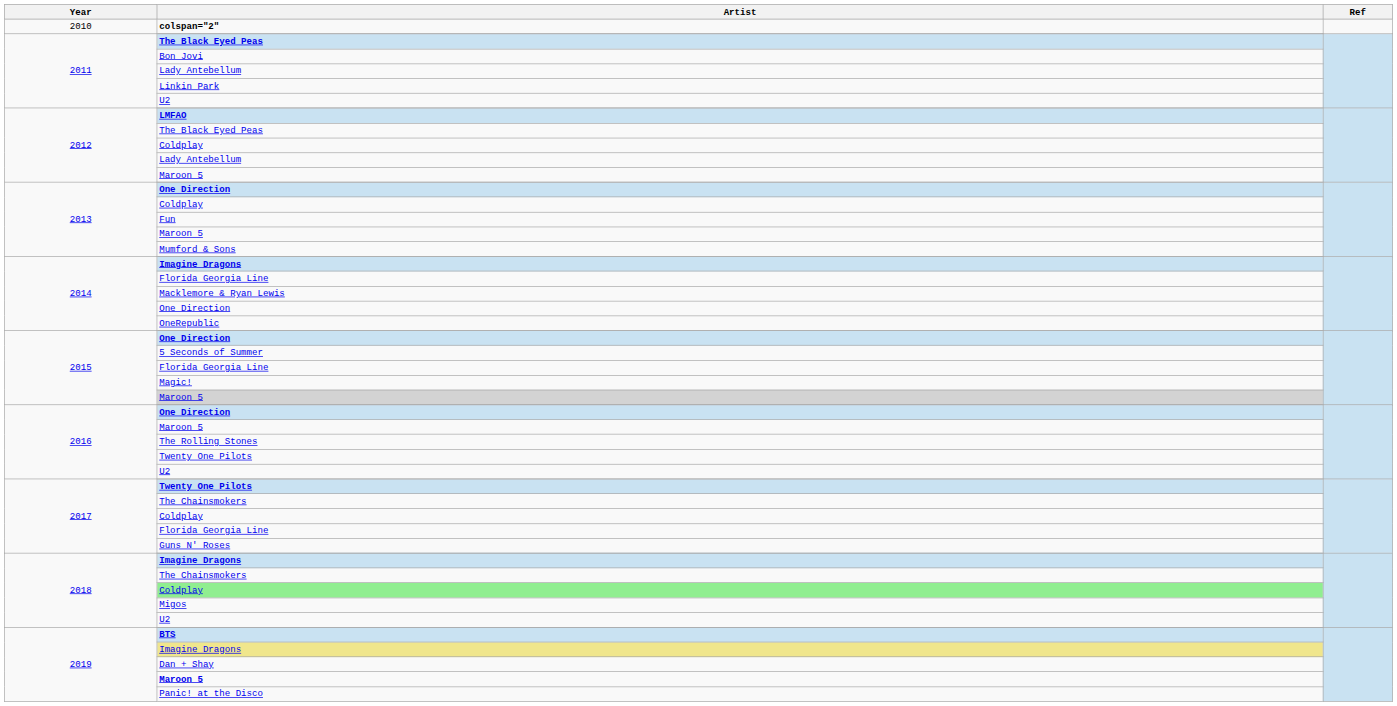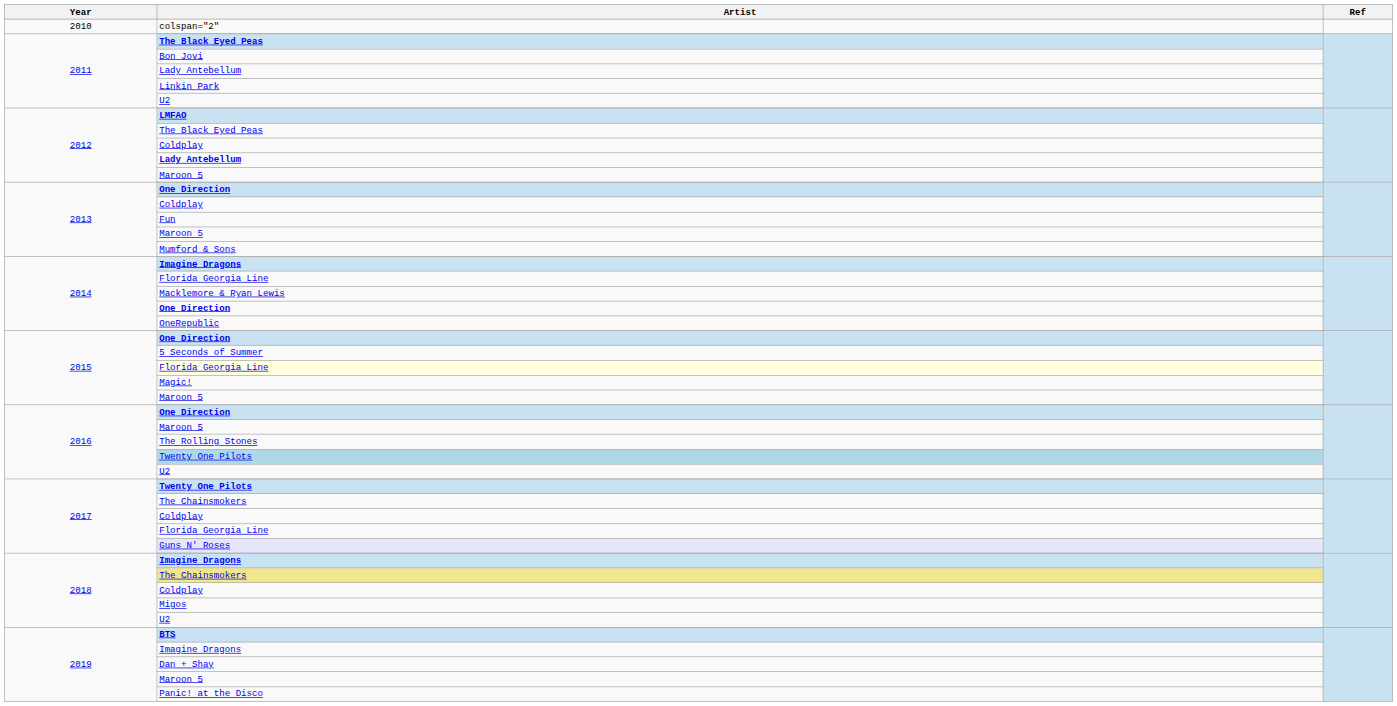(189, 27) bold -> (189, 27) normal
(200, 160) normal -> (200, 160) bold
(195, 308) normal -> (195, 308) bold
(214, 368) no background -> (214, 368) lightyellow background
(181, 397) lightgrey background -> (181, 397) no background
(206, 457) no background -> (206, 457) lightblue background
(195, 546) no background -> (195, 546) lavender background
(203, 575) no background -> (203, 575) khaki background
(181, 590) lightgreen background -> (181, 590) no background
(200, 650) khaki background -> (200, 650) no background
(181, 679) bold -> (181, 679) normal
